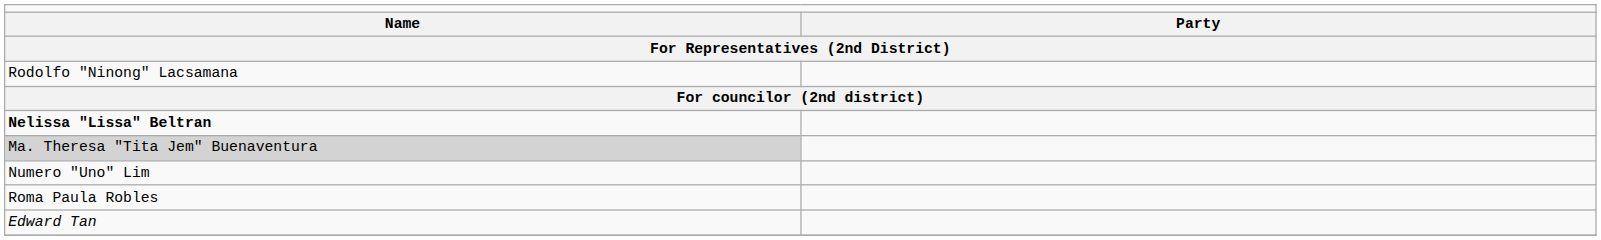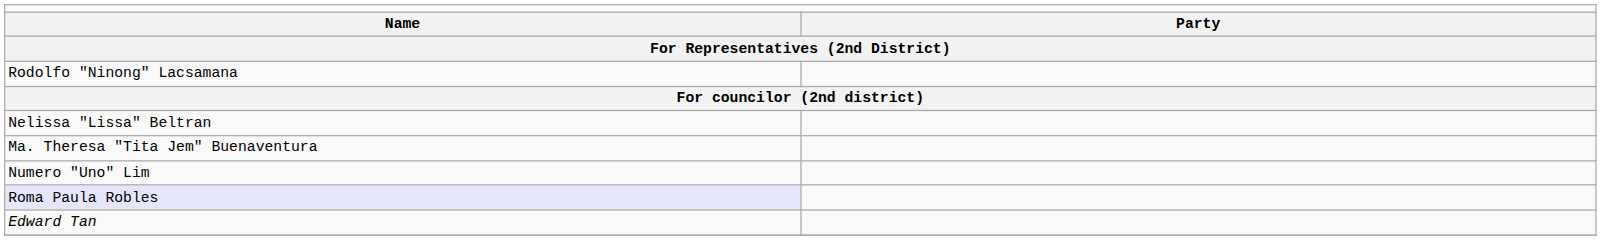(110, 123) bold -> (110, 123) normal
(163, 148) lightgrey background -> (163, 148) no background
(83, 197) no background -> (83, 197) lavender background
